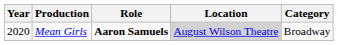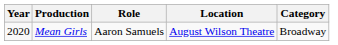(131, 31) bold -> (129, 31) normal
(226, 31) lightgrey background -> (222, 31) no background
